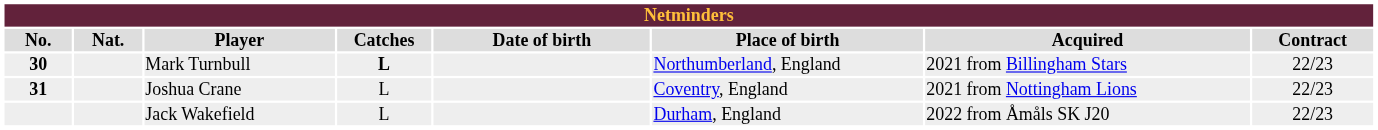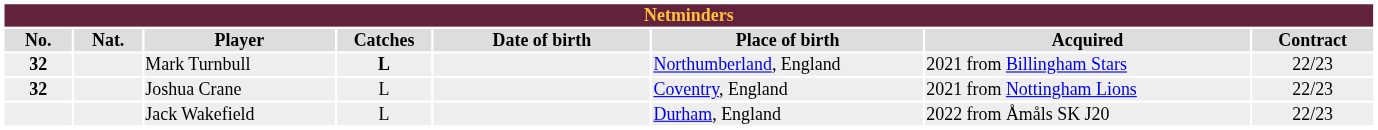(38, 64) 30 -> (38, 64) 32
(38, 89) 31 -> (38, 89) 32
